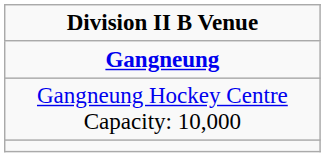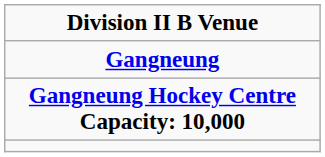(162, 108) normal -> (162, 108) bold
